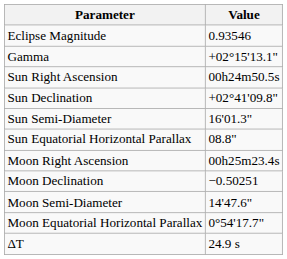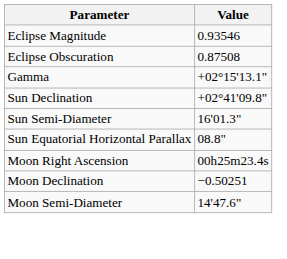+ row: (60, 56)
- row: (62, 77)
- row: (105, 222)
- row: (16, 243)
